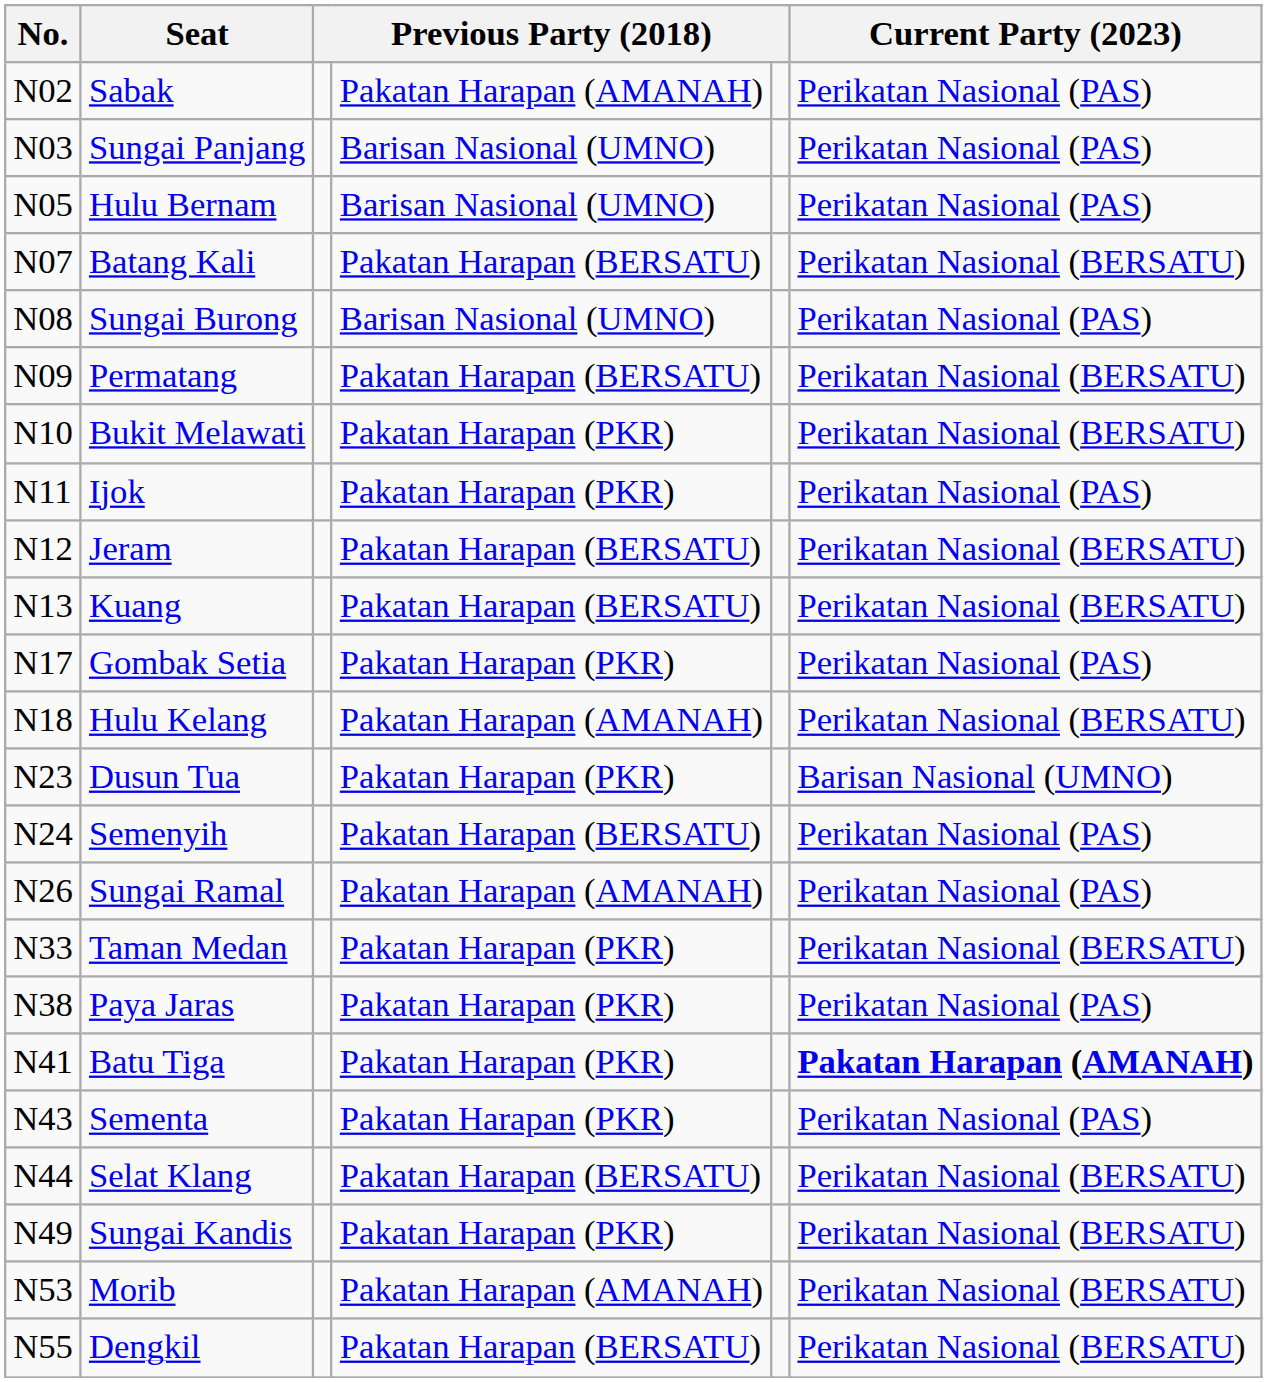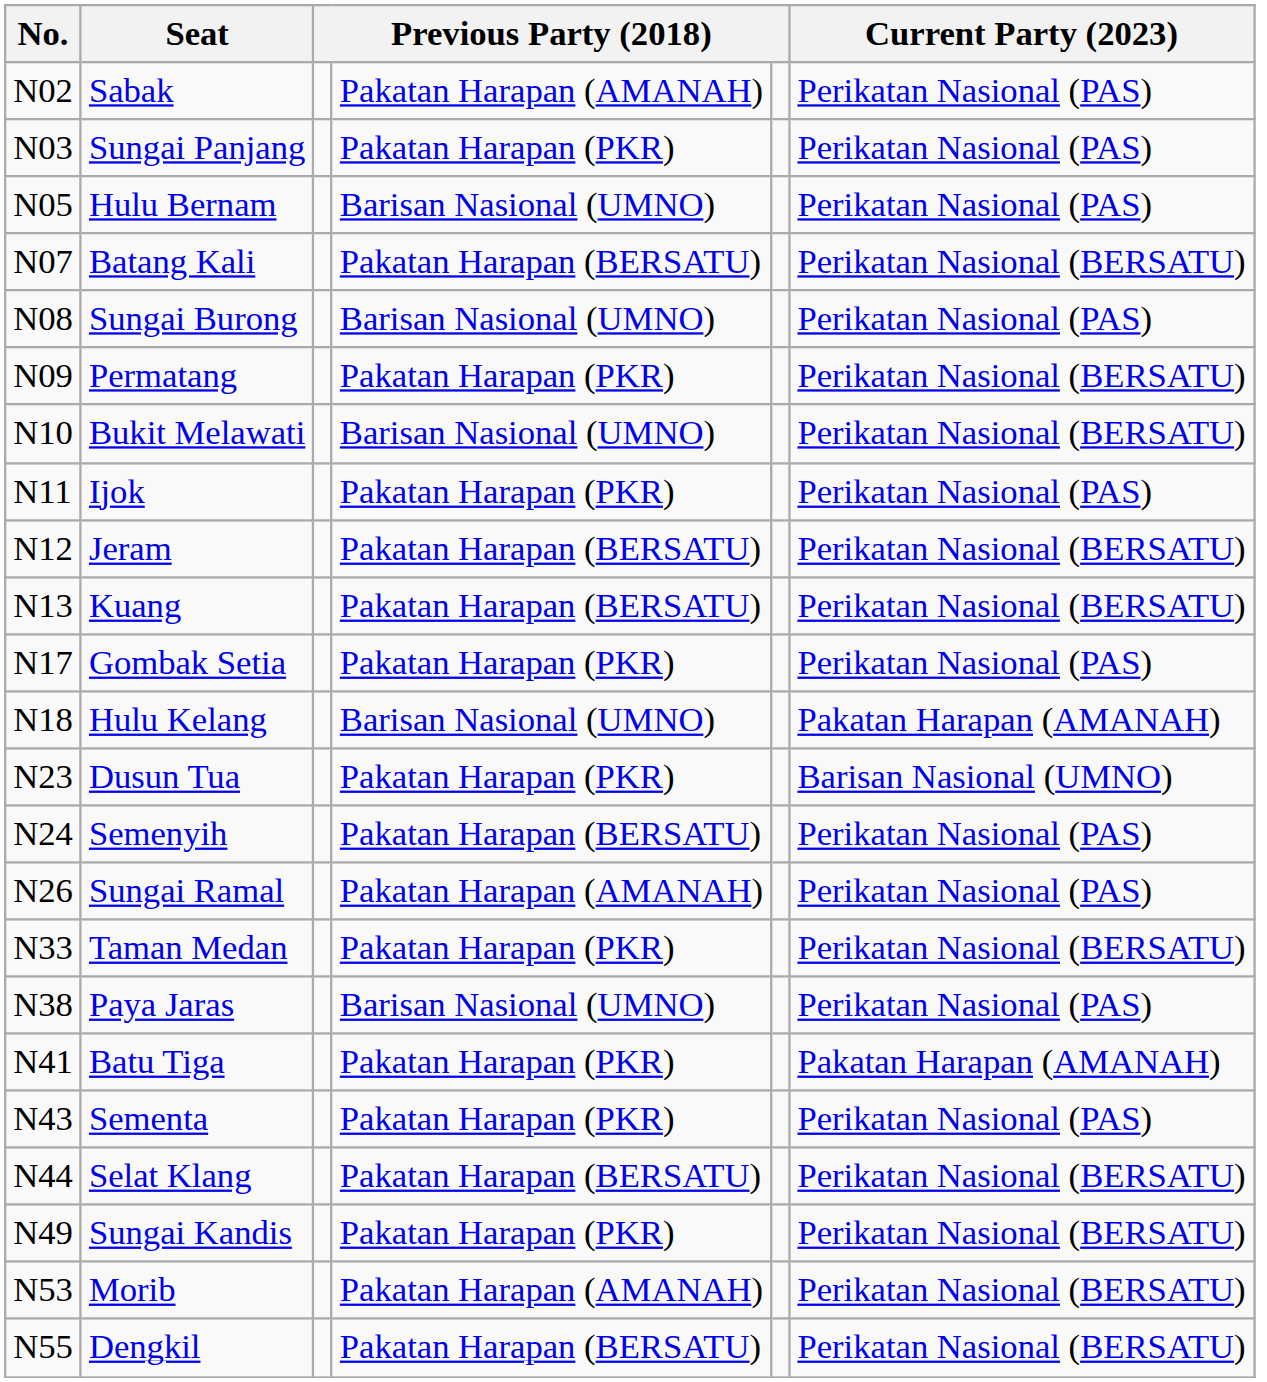(527, 147) Barisan Nasional (UMNO) -> (507, 147) Pakatan Harapan (PKR)
(550, 376) Pakatan Harapan (BERSATU) -> (507, 376) Pakatan Harapan (PKR)
(507, 433) Pakatan Harapan (PKR) -> (527, 433) Barisan Nasional (UMNO)
(551, 718) Pakatan Harapan (AMANAH) -> (527, 718) Barisan Nasional (UMNO)
(1022, 718) Perikatan Nasional (BERSATU) -> (1009, 718) Pakatan Harapan (AMANAH)
(507, 1004) Pakatan Harapan (PKR) -> (527, 1004) Barisan Nasional (UMNO)
(1025, 1061) bold -> (1009, 1061) normal
